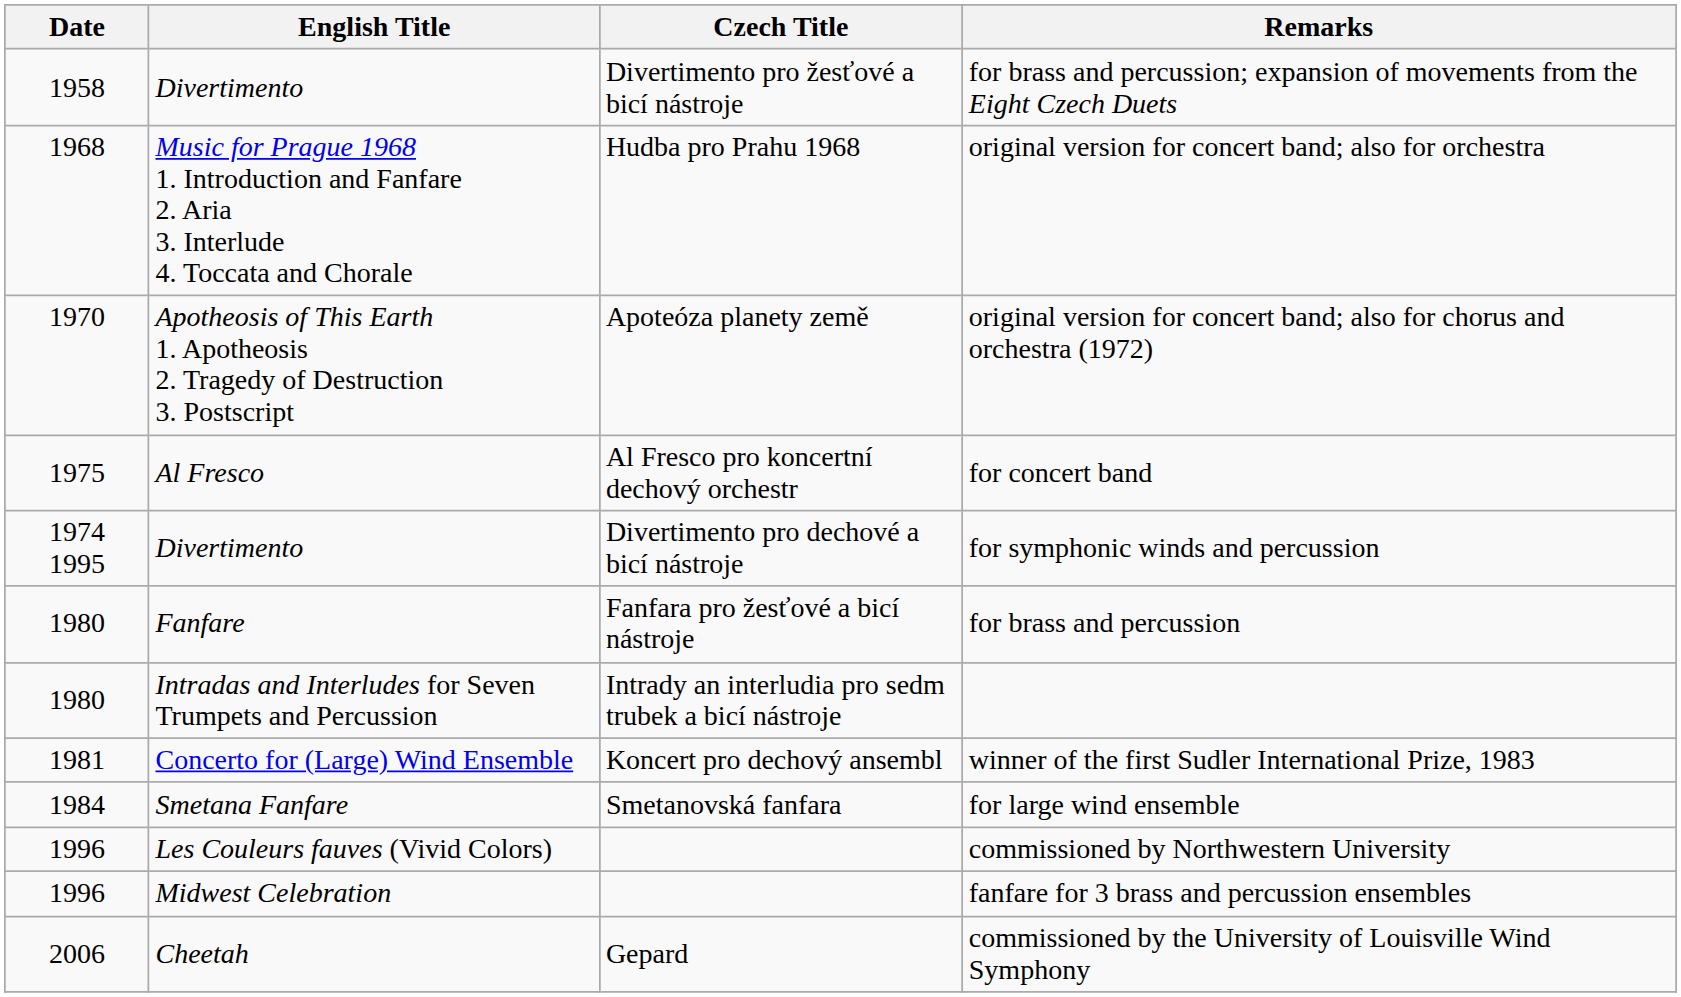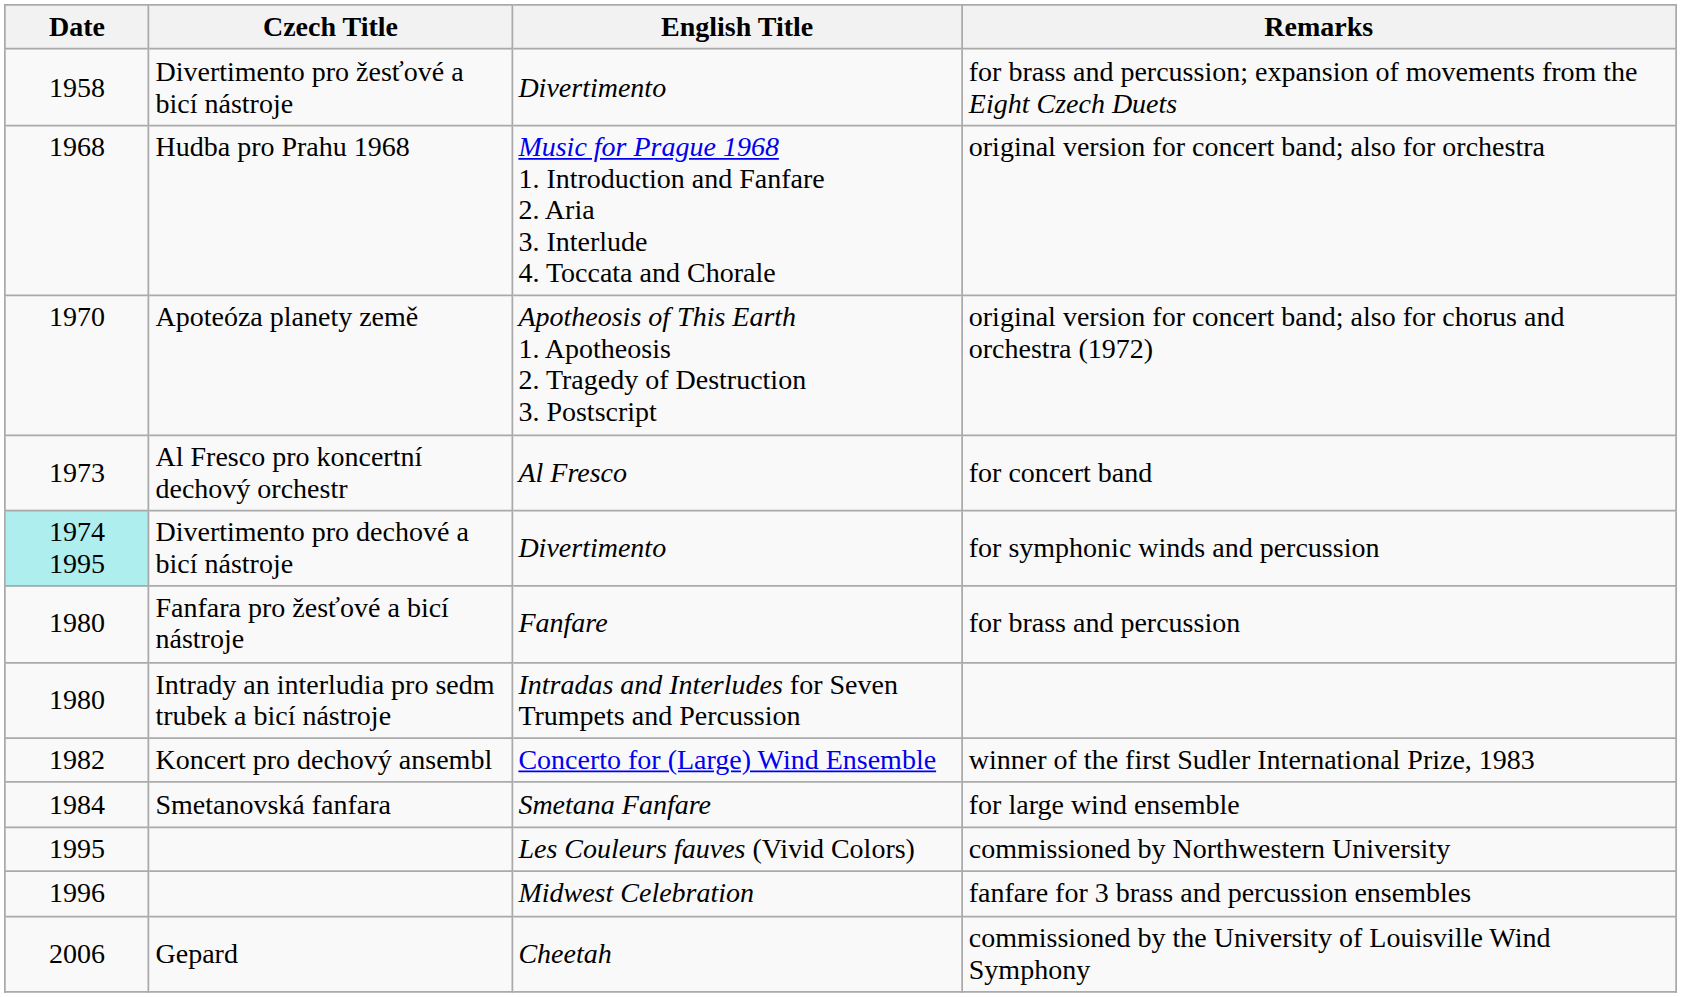columns swapped: (781, 26) <-> (374, 26)
(77, 472) 1975 -> (77, 472) 1973
(77, 547) no background -> (77, 547) paleturquoise background
(77, 759) 1981 -> (77, 759) 1982
(77, 848) 1996 -> (77, 848) 1995
